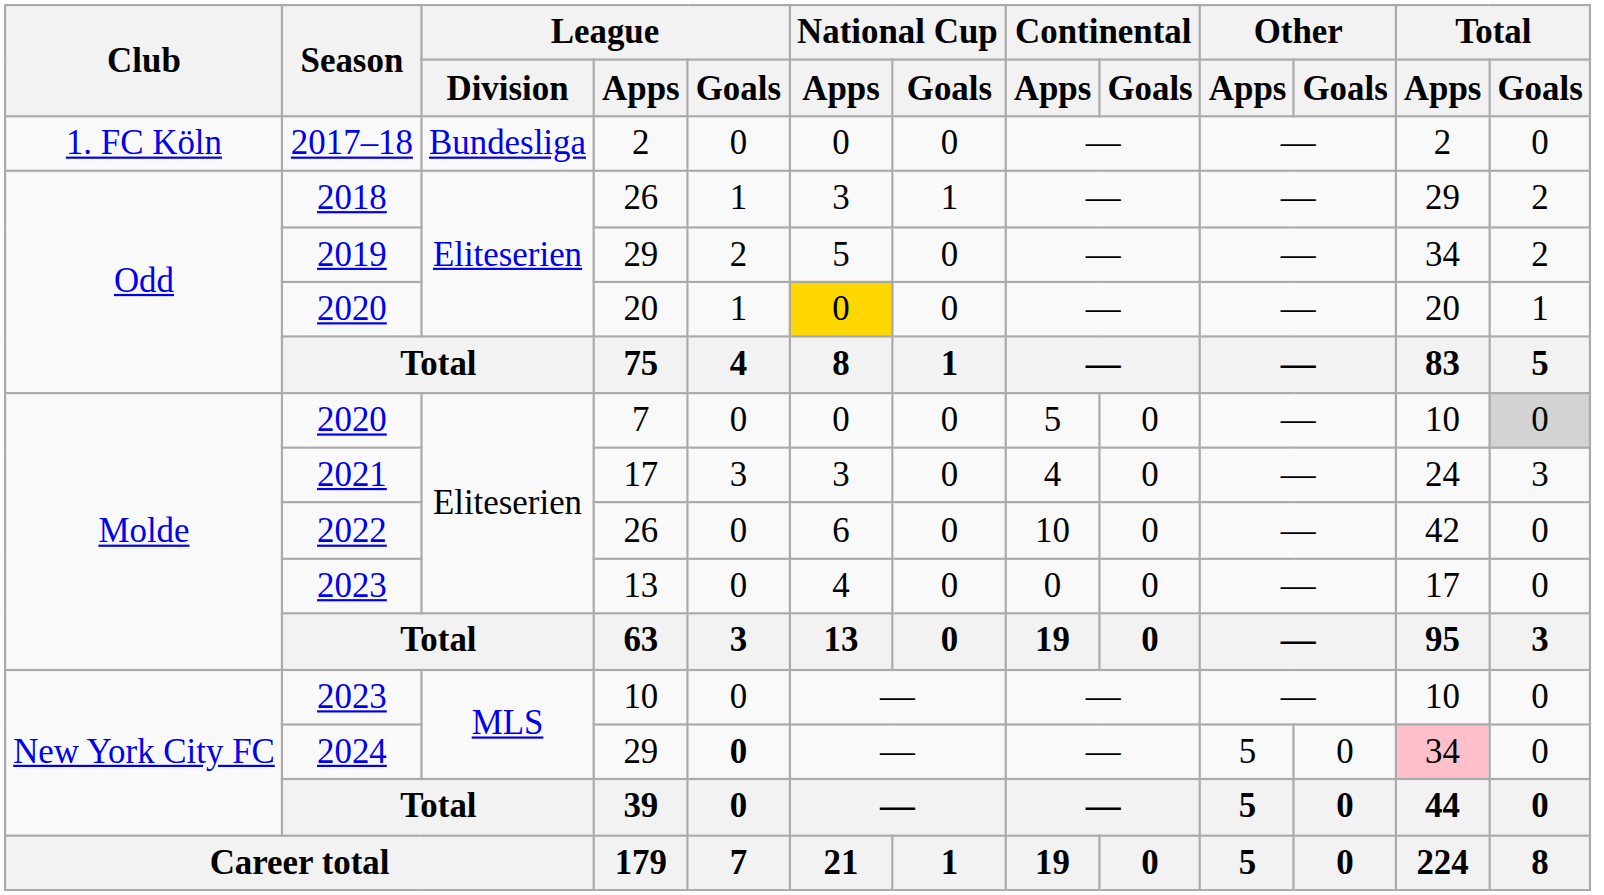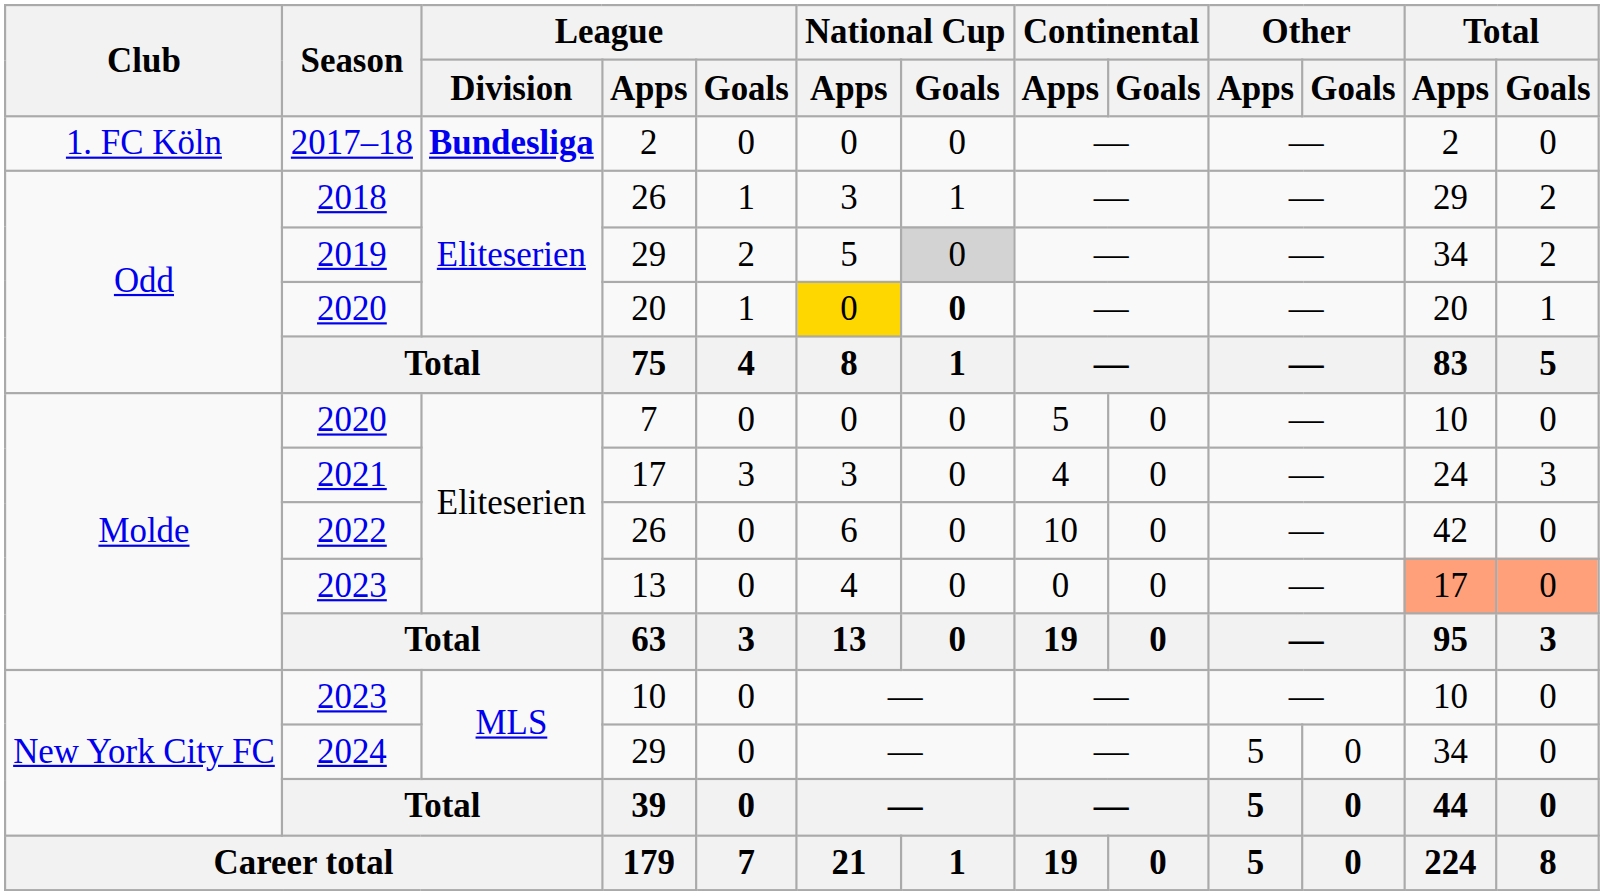(508, 142) normal -> (511, 142) bold
(949, 253) no background -> (957, 253) lightgrey background
(949, 308) normal -> (957, 308) bold
(1540, 419) lightgrey background -> (1548, 419) no background
(1443, 585) no background -> (1450, 585) lightsalmon background
(1540, 585) no background -> (1548, 585) lightsalmon background
(738, 751) bold -> (746, 751) normal
(1443, 751) pink background -> (1450, 751) no background
